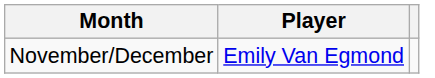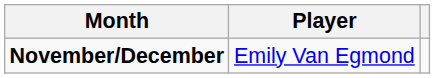(111, 55) normal -> (117, 55) bold
